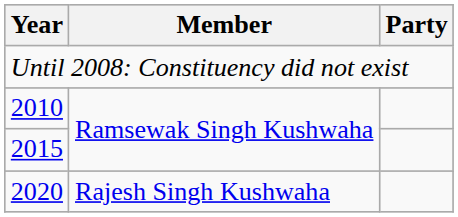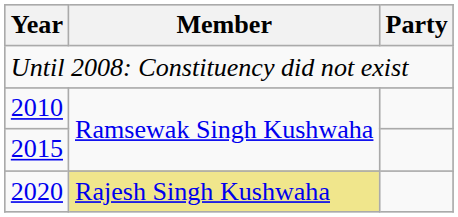(203, 190) no background -> (203, 190) khaki background
